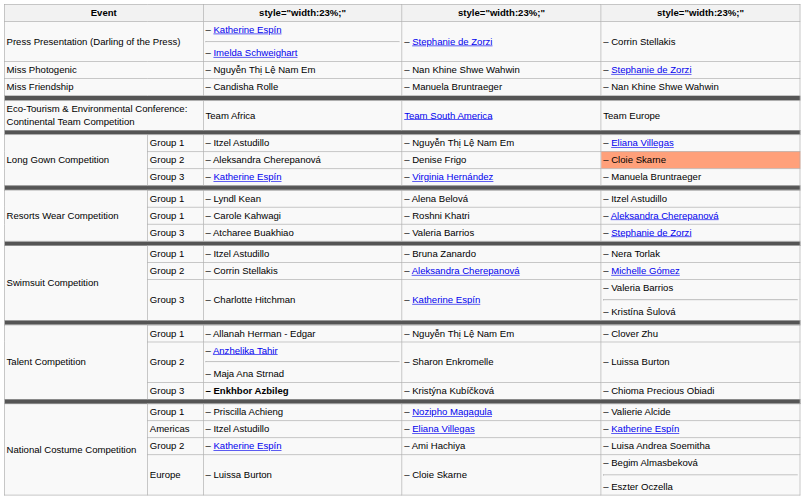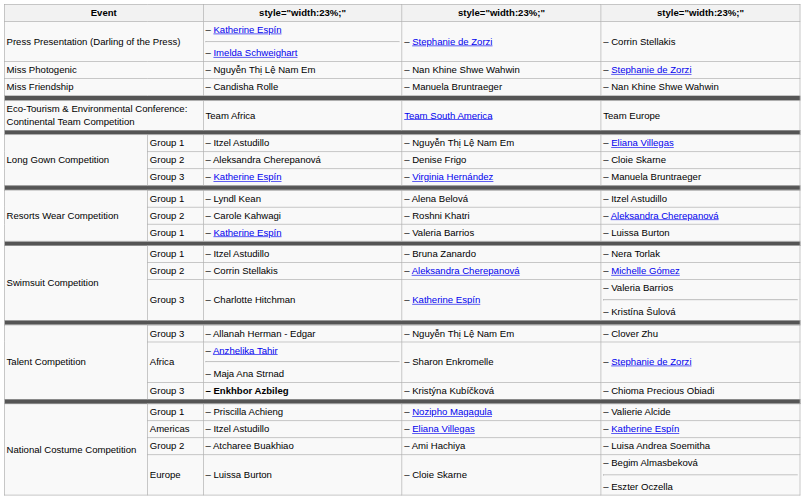(635, 160) lightsalmon background -> (635, 160) no background
(167, 216) Group 1 -> (167, 216) Group 2
(167, 233) Group 3 -> (167, 233) Group 1
(250, 233) – Atcharee Buakhiao -> (243, 233) – Katherine Espín
(647, 233) – Stephanie de Zorzi -> (636, 233) – Luissa Burton
(167, 333) Group 1 -> (167, 333) Group 3
(167, 362) Group 2 -> (162, 362) Africa
(636, 362) – Luissa Burton -> (647, 362) – Stephanie de Zorzi
(243, 446) – Katherine Espín -> (250, 446) – Atcharee Buakhiao
